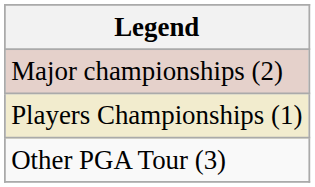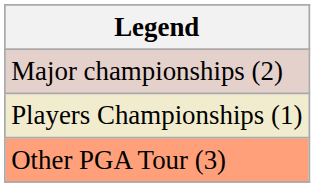(119, 159) no background -> (119, 159) lightsalmon background
